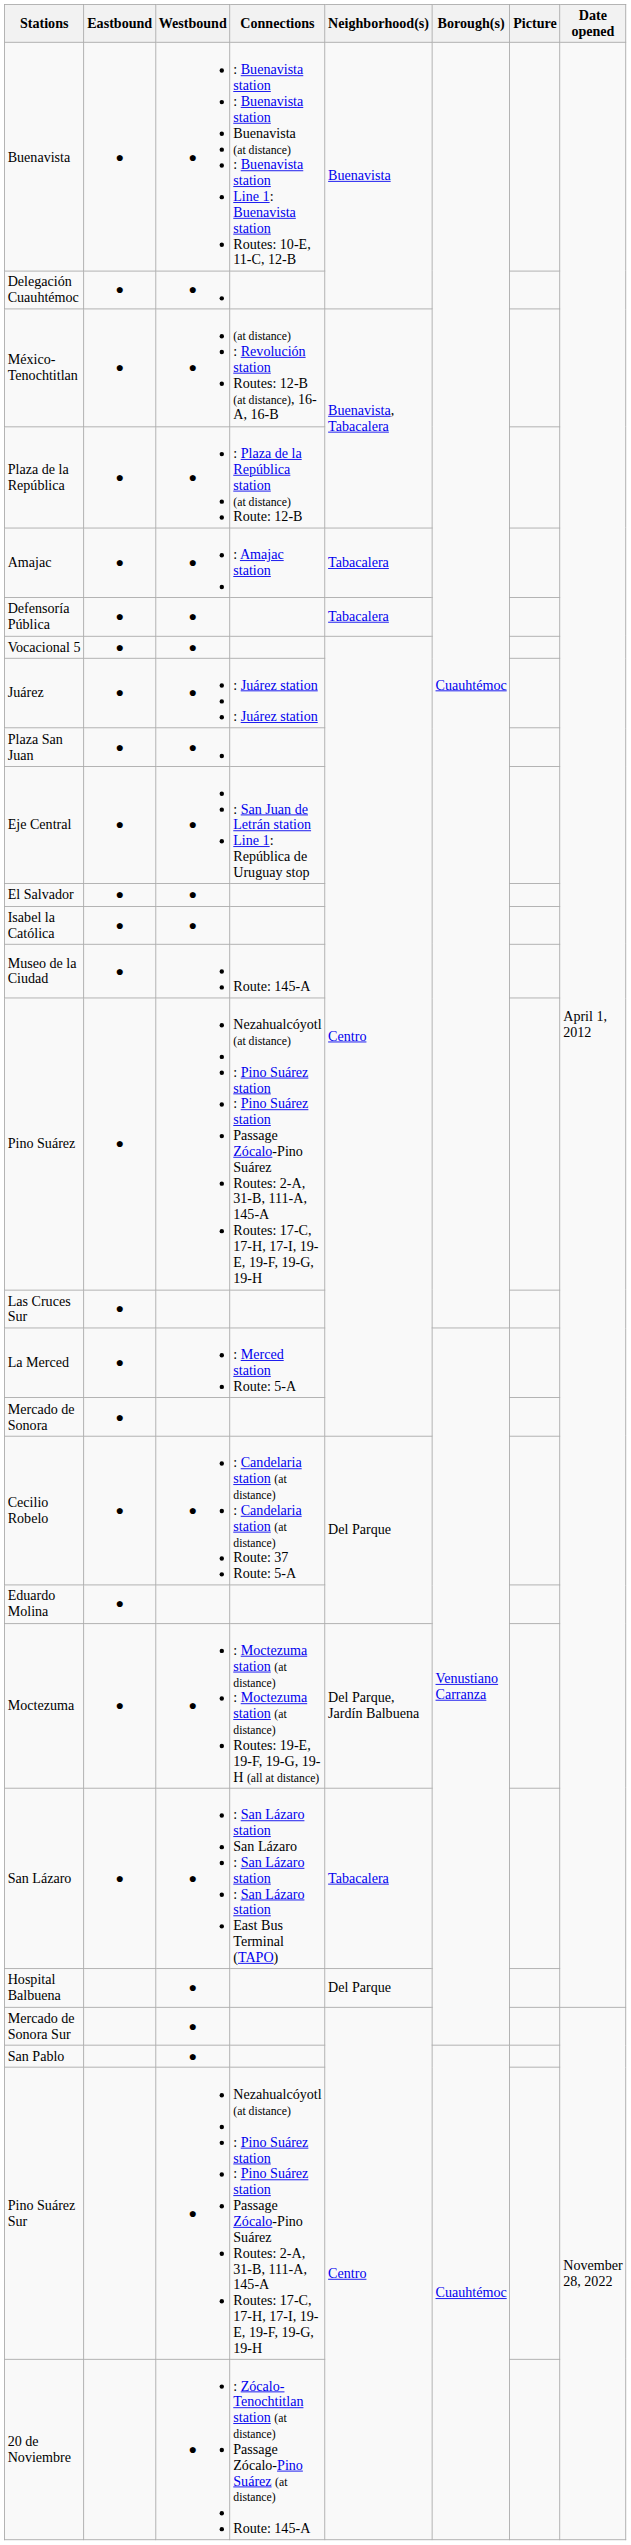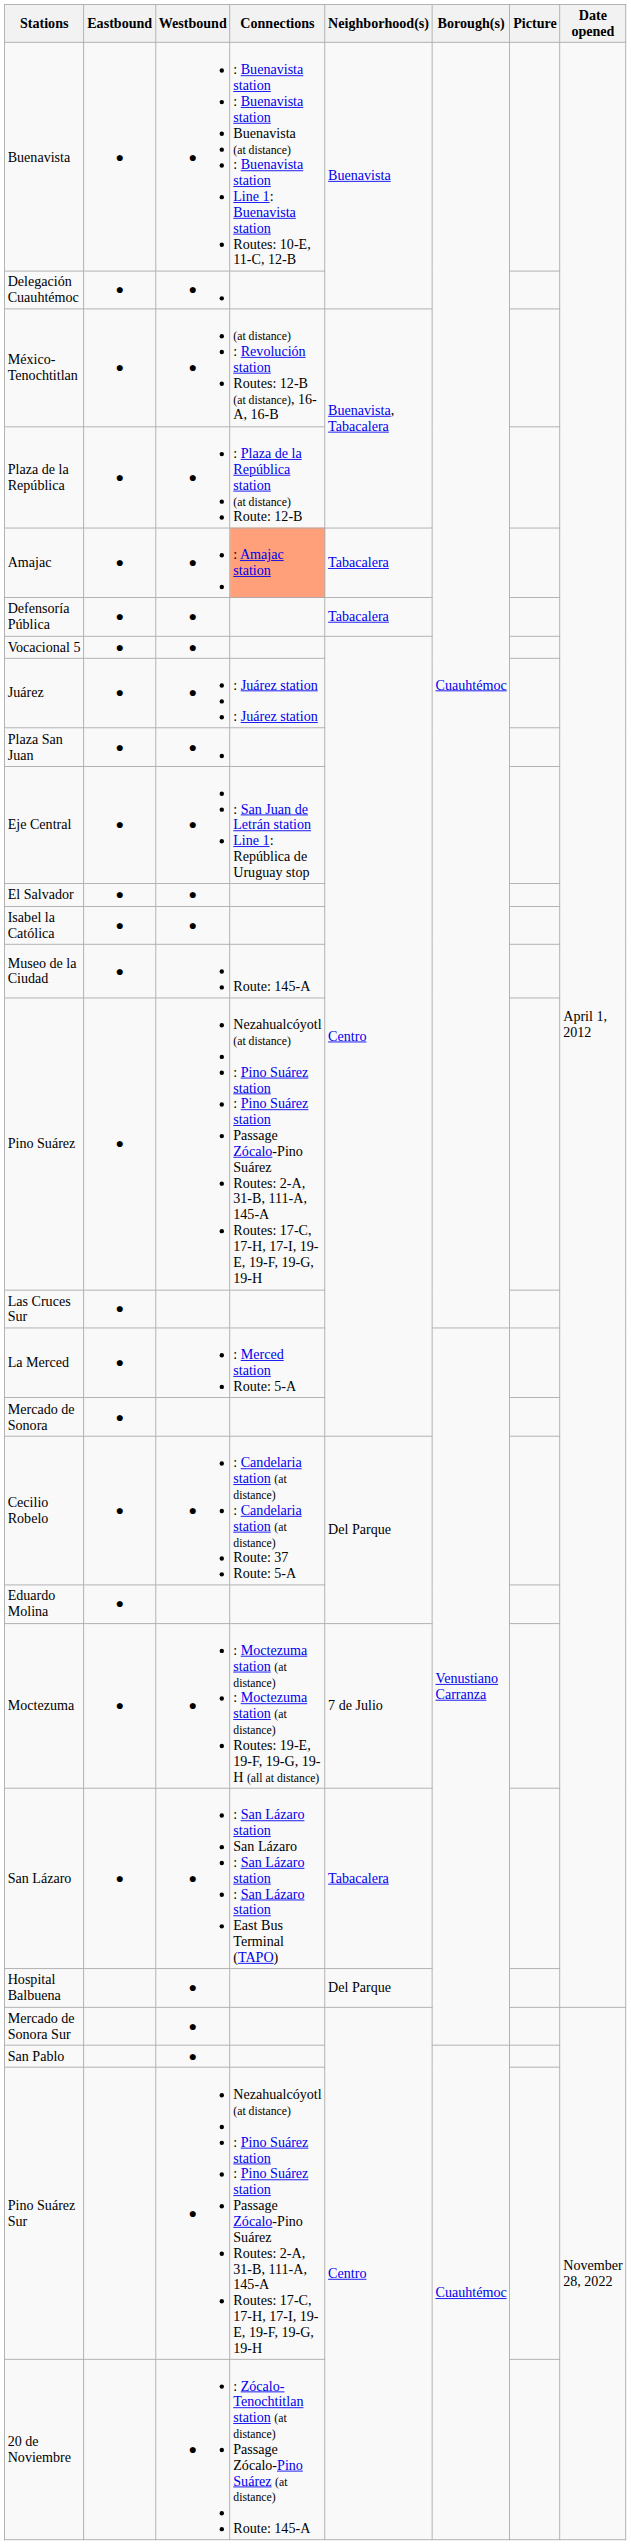(277, 571) no background -> (277, 571) lightsalmon background
(374, 1705) Del Parque, Jardín Balbuena -> (355, 1705) 7 de Julio
